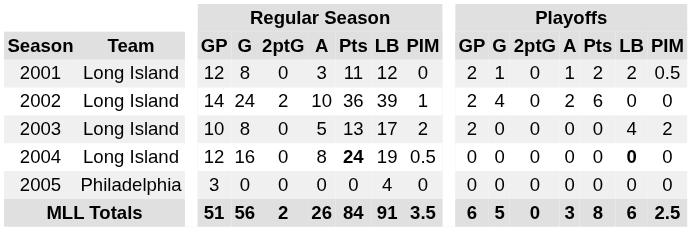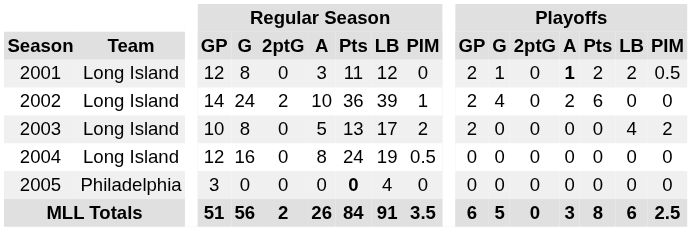(570, 73) normal -> (570, 73) bold
(353, 157) bold -> (353, 157) normal
(632, 157) bold -> (632, 157) normal
(353, 184) normal -> (353, 184) bold
